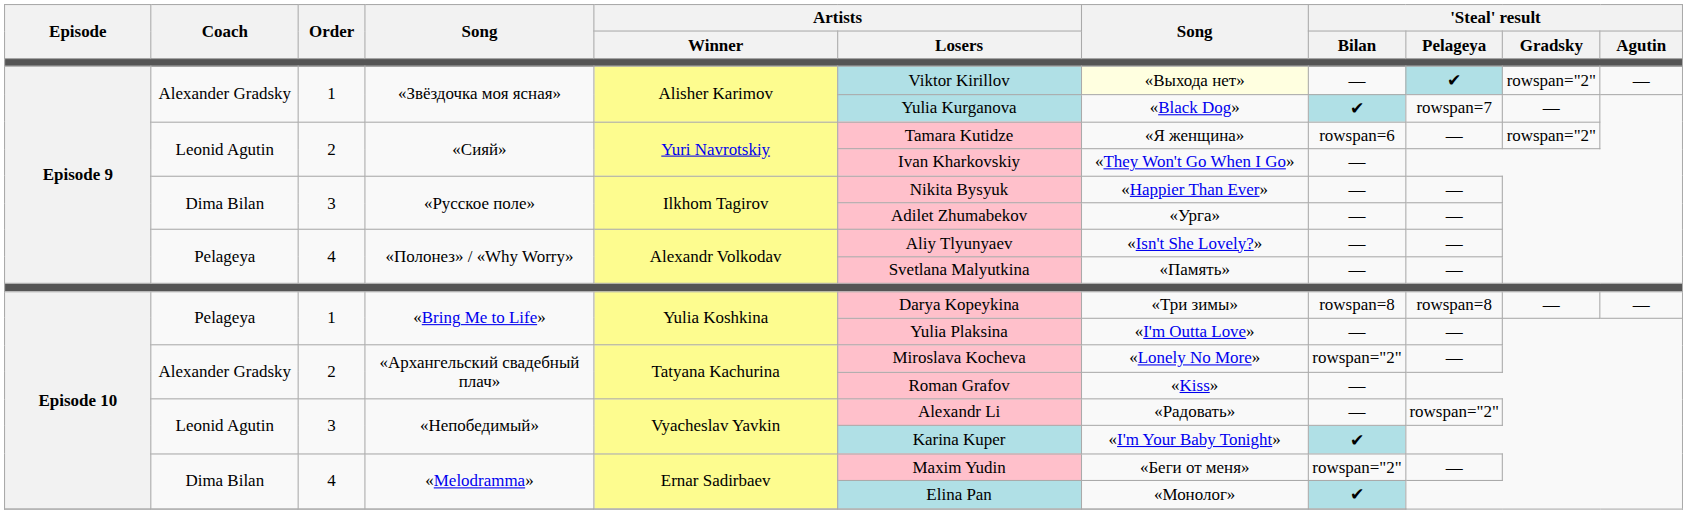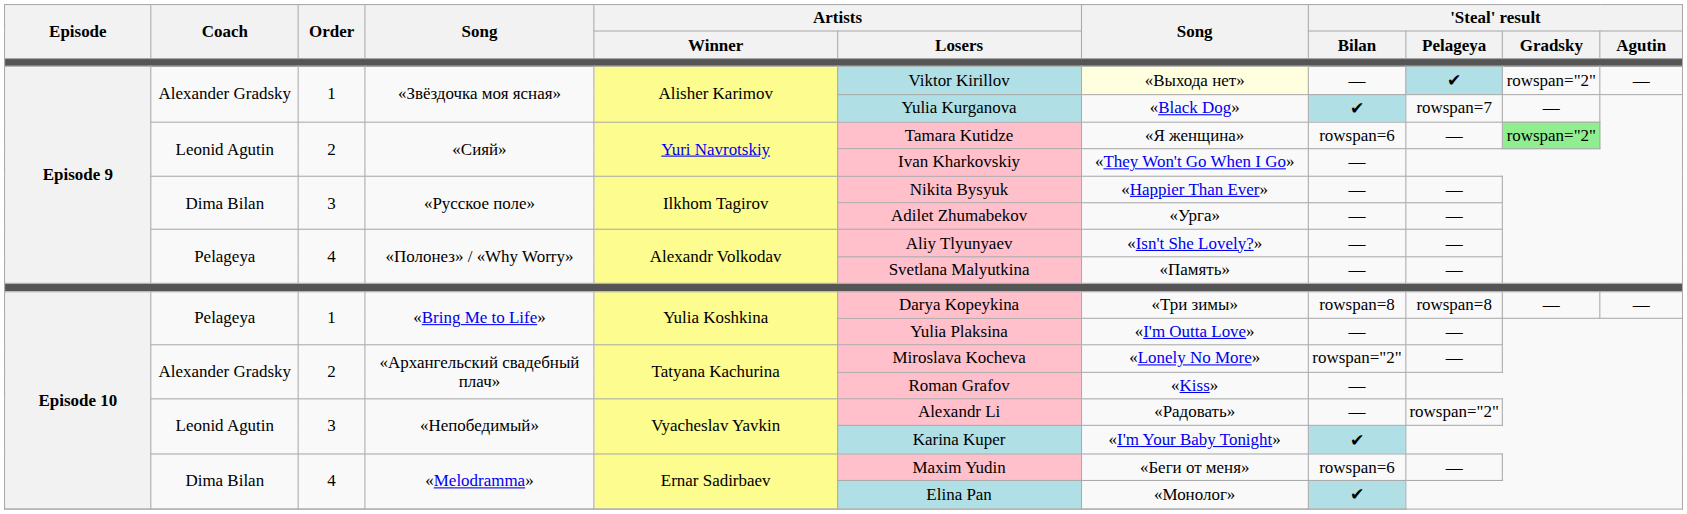(1551, 135) no background -> (1551, 135) lightgreen background
(1357, 467) rowspan="2" -> (1357, 467) rowspan=6
